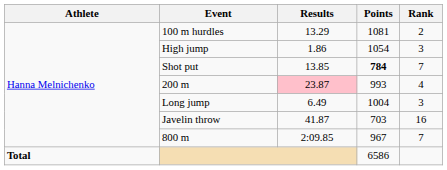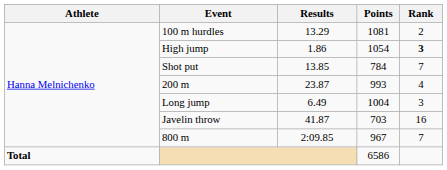(421, 49) normal -> (421, 49) bold
(378, 67) bold -> (378, 67) normal
(317, 85) pink background -> (317, 85) no background
